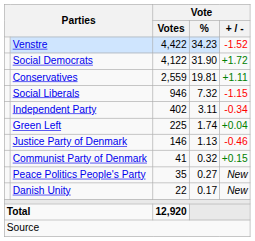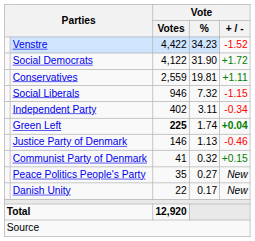(178, 126) normal -> (178, 126) bold
(235, 126) normal -> (235, 126) bold
